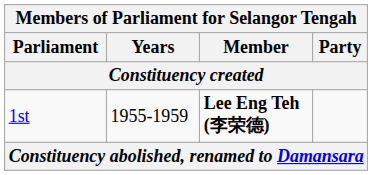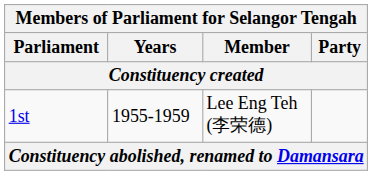(252, 114) bold -> (252, 114) normal
